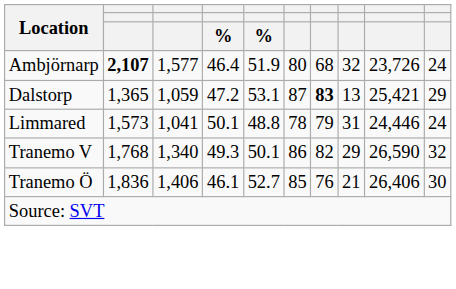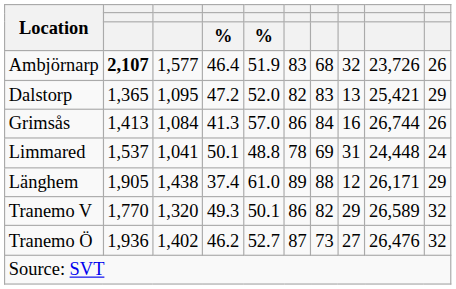(298, 65) 80 -> (298, 65) 83
(437, 65) 24 -> (437, 65) 26
(178, 94) 1,059 -> (178, 94) 1,095
(264, 94) 53.1 -> (264, 94) 52.0
(298, 94) 87 -> (298, 94) 82
(324, 94) bold -> (324, 94) normal
+ row: (39, 123)
(128, 123) 1,573 -> (128, 152) 1,537
(324, 123) 79 -> (324, 152) 69
(394, 123) 24,446 -> (394, 152) 24,448
+ row: (44, 181)
(128, 152) 1,768 -> (128, 211) 1,770
(178, 152) 1,340 -> (178, 211) 1,320
(394, 152) 26,590 -> (394, 211) 26,589
(128, 181) 1,836 -> (128, 240) 1,936
(178, 181) 1,406 -> (178, 240) 1,402
(223, 181) 46.1 -> (223, 240) 46.2
(298, 181) 85 -> (298, 240) 87
(324, 181) 76 -> (324, 240) 73
(351, 181) 21 -> (351, 240) 27
(394, 181) 26,406 -> (394, 240) 26,476
(437, 181) 30 -> (437, 240) 32
